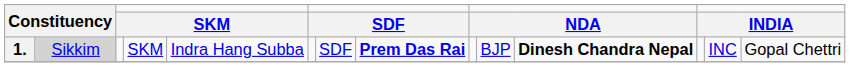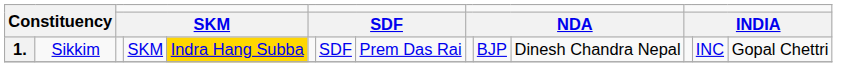(76, 49) lightgrey background -> (76, 49) no background
(237, 49) no background -> (237, 49) gold background
(412, 49) bold -> (411, 49) normal
(606, 49) bold -> (598, 49) normal
